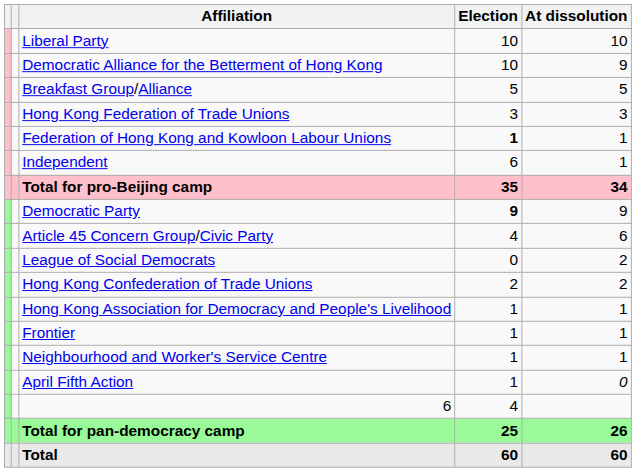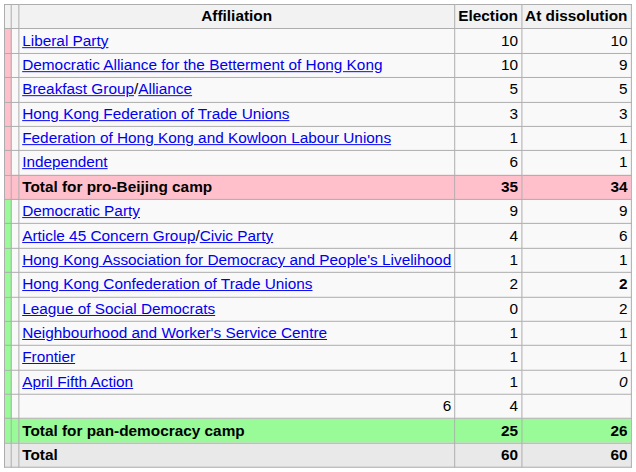(514, 138) bold -> (514, 138) normal
(514, 211) bold -> (514, 211) normal
rows swapped: (119, 260) <-> (237, 308)
(623, 284) normal -> (623, 284) bold
rows swapped: (49, 333) <-> (175, 357)
